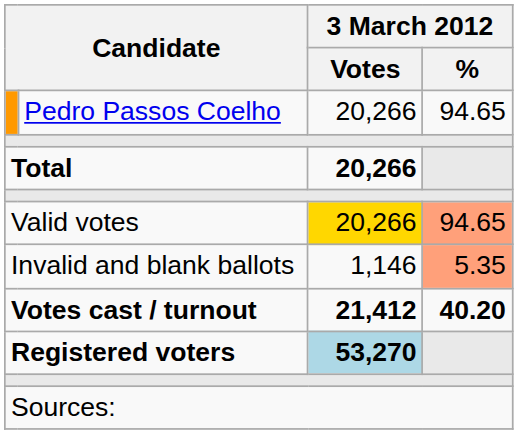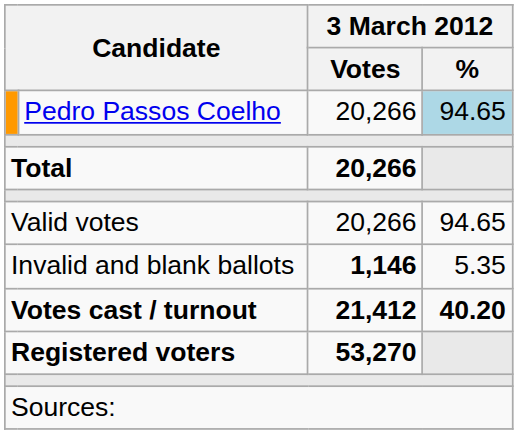(473, 111) no background -> (473, 111) lightblue background
(376, 222) gold background -> (376, 222) no background
(473, 222) lightsalmon background -> (473, 222) no background
(383, 265) normal -> (383, 265) bold
(480, 265) lightsalmon background -> (480, 265) no background
(376, 351) lightblue background -> (376, 351) no background
